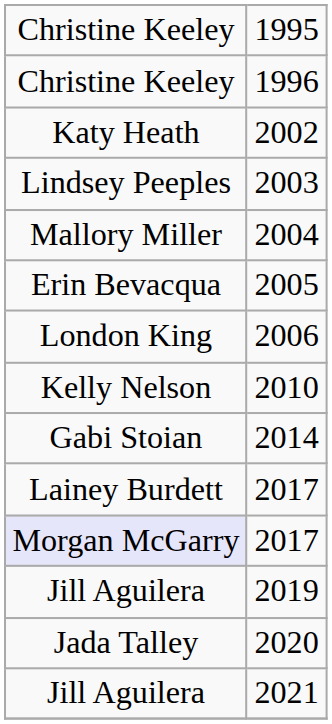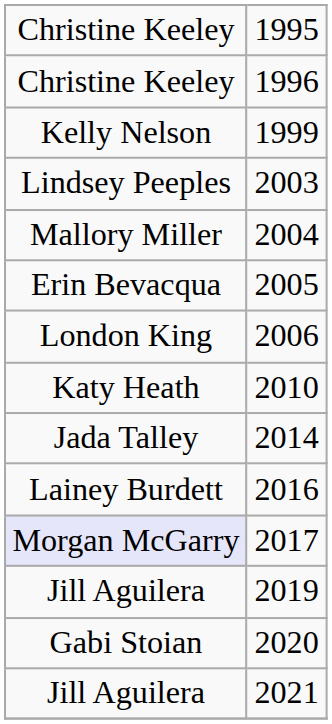(126, 132) Katy Heath -> (126, 132) Kelly Nelson
(287, 132) 2002 -> (287, 132) 1999
(126, 387) Kelly Nelson -> (126, 387) Katy Heath
(126, 438) Gabi Stoian -> (126, 438) Jada Talley
(287, 489) 2017 -> (287, 489) 2016
(126, 642) Jada Talley -> (126, 642) Gabi Stoian
